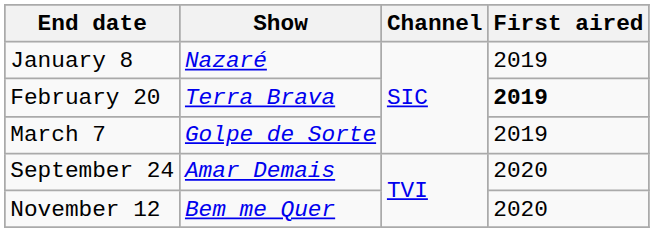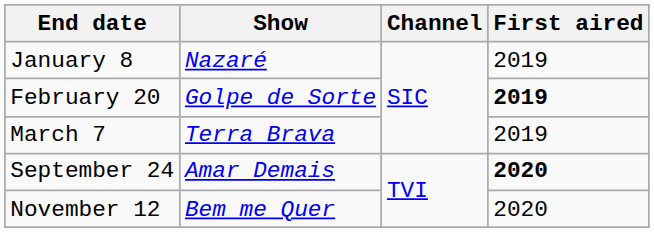(260, 98) Terra Brava -> (281, 98) Golpe de Sorte
(281, 135) Golpe de Sorte -> (260, 135) Terra Brava
(521, 172) normal -> (521, 172) bold
